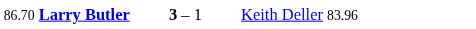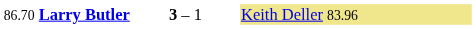(299, 14) no background -> (299, 14) khaki background
